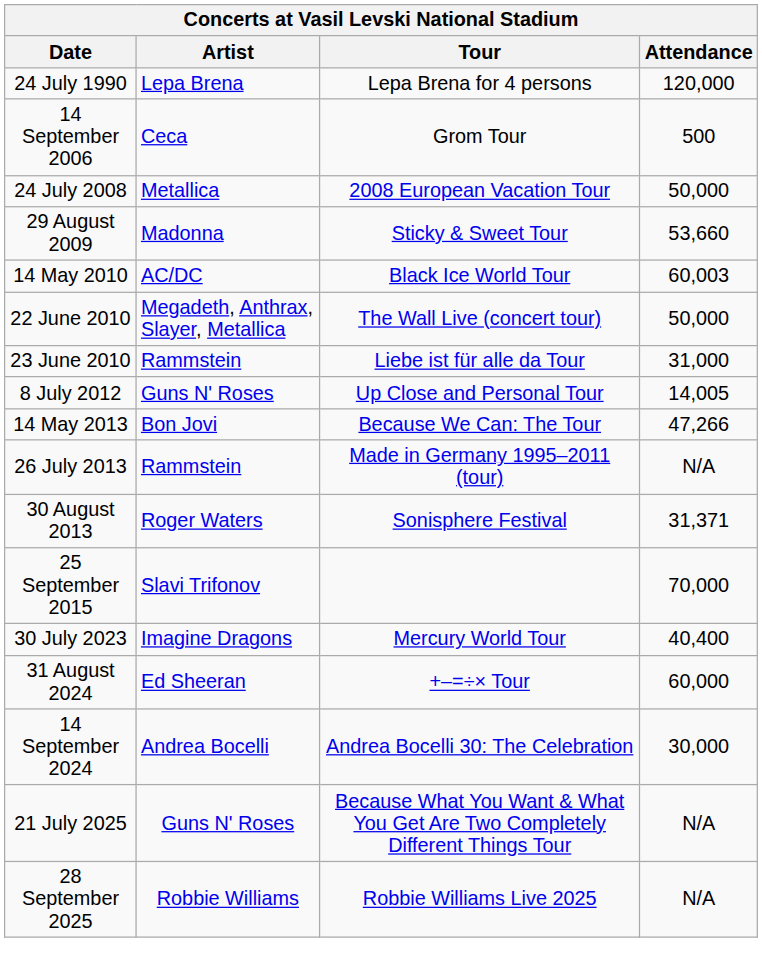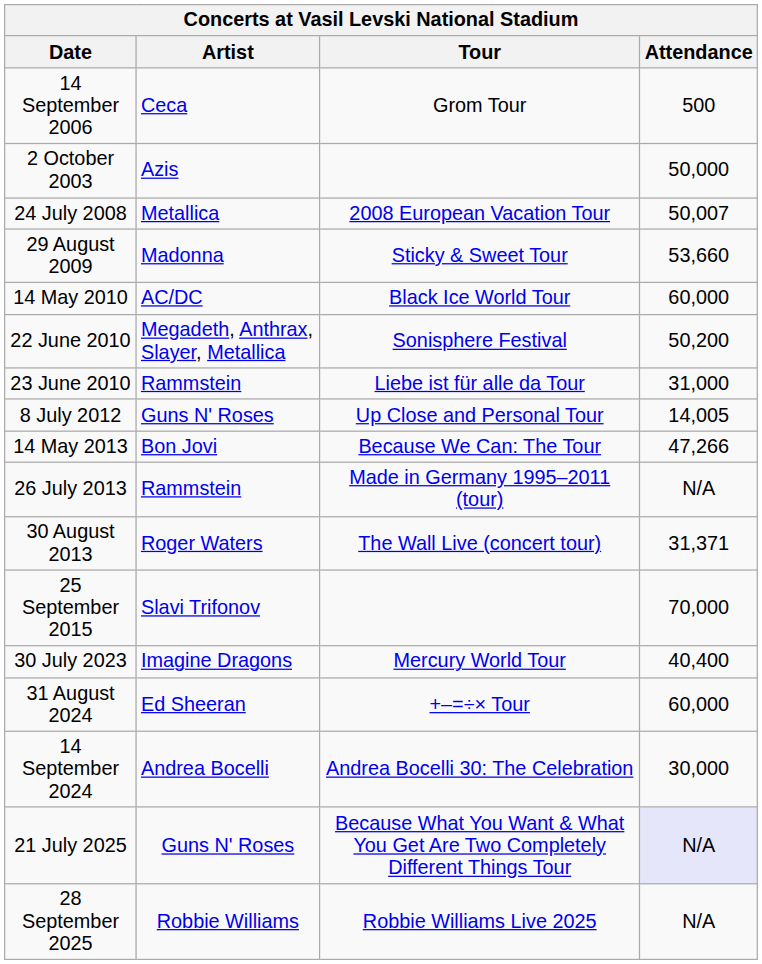- row: (71, 83)
+ row: (71, 170)
(699, 190) 50,000 -> (699, 213) 50,007
(699, 275) 60,003 -> (699, 298) 60,000
(480, 318) The Wall Live (concert tour) -> (480, 340) Sonisphere Festival
(699, 318) 50,000 -> (699, 340) 50,200
(480, 520) Sonisphere Festival -> (480, 542) The Wall Live (concert tour)
(699, 822) no background -> (699, 845) lavender background
